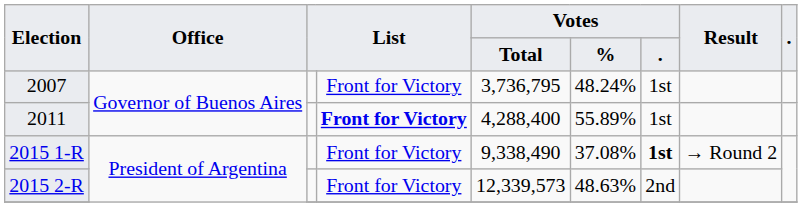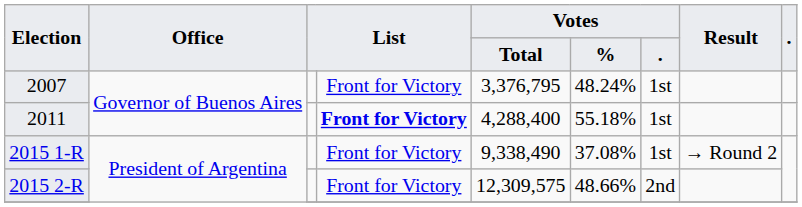(521, 86) 3,736,795 -> (521, 86) 3,376,795
(605, 119) 55.89% -> (605, 119) 55.18%
(660, 152) bold -> (660, 152) normal
(521, 185) 12,339,573 -> (521, 185) 12,309,575
(605, 185) 48.63% -> (605, 185) 48.66%
